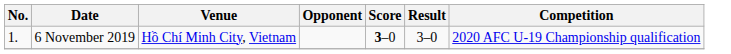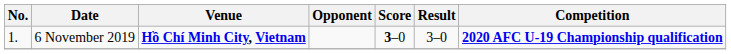(219, 37) normal -> (224, 37) bold
(576, 37) normal -> (592, 37) bold
